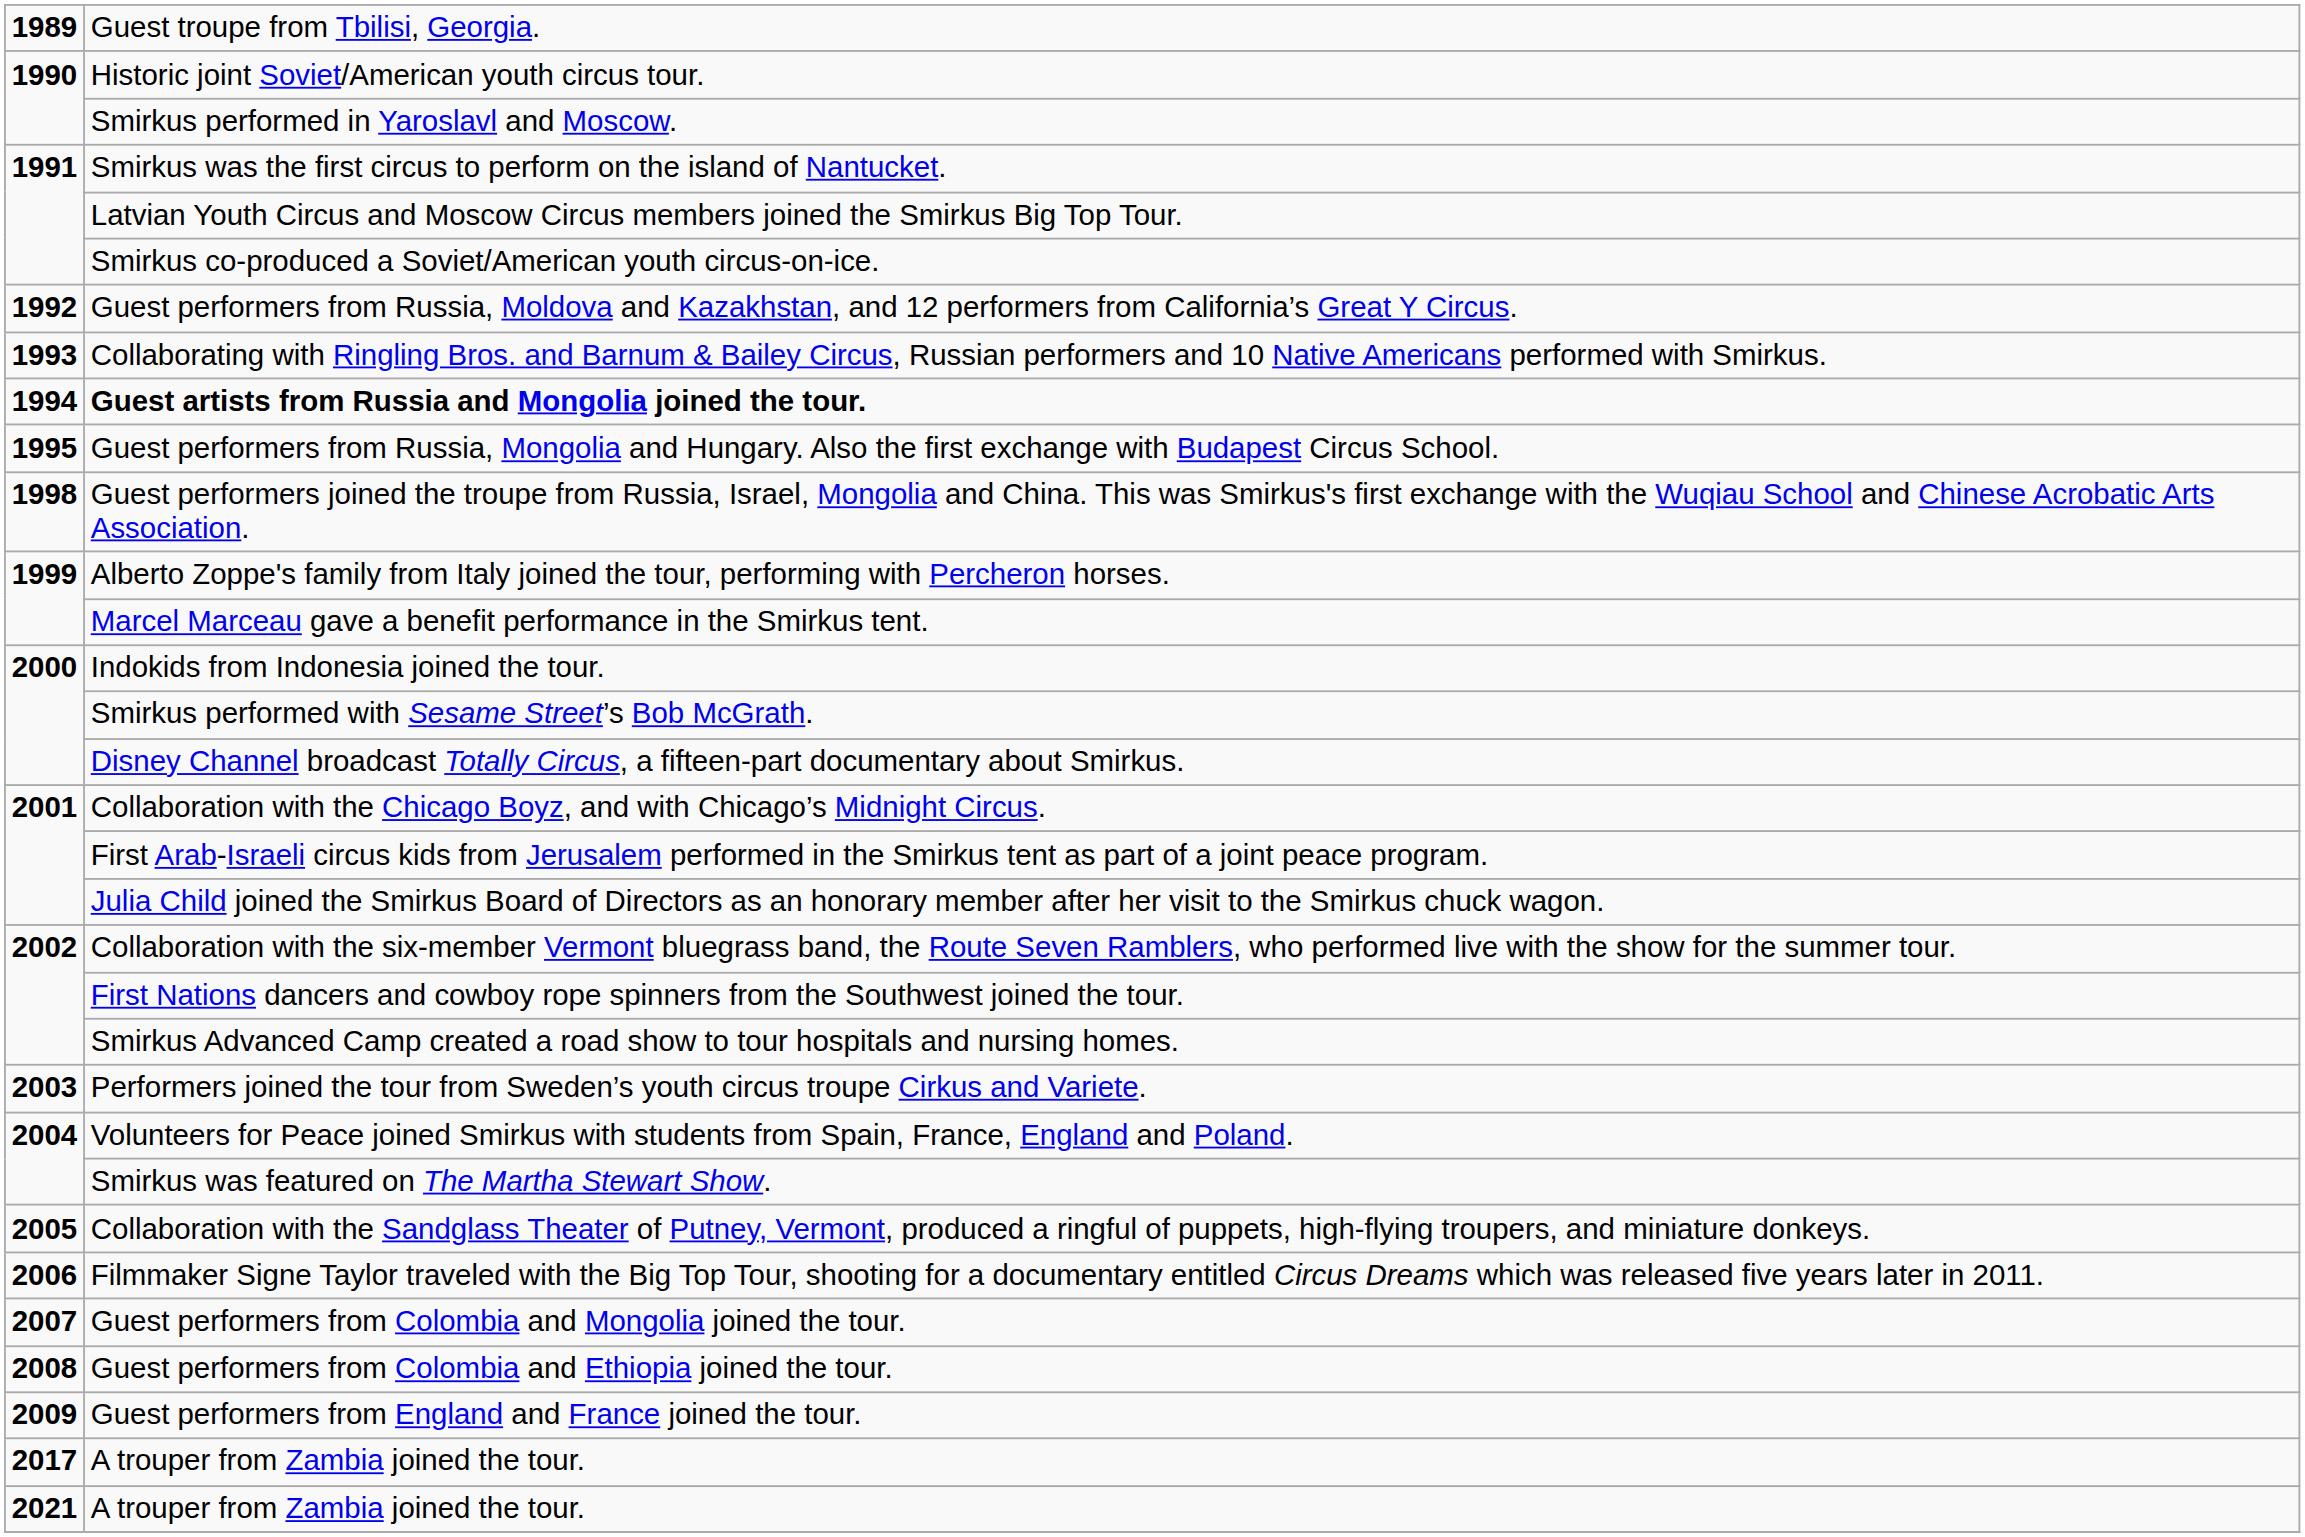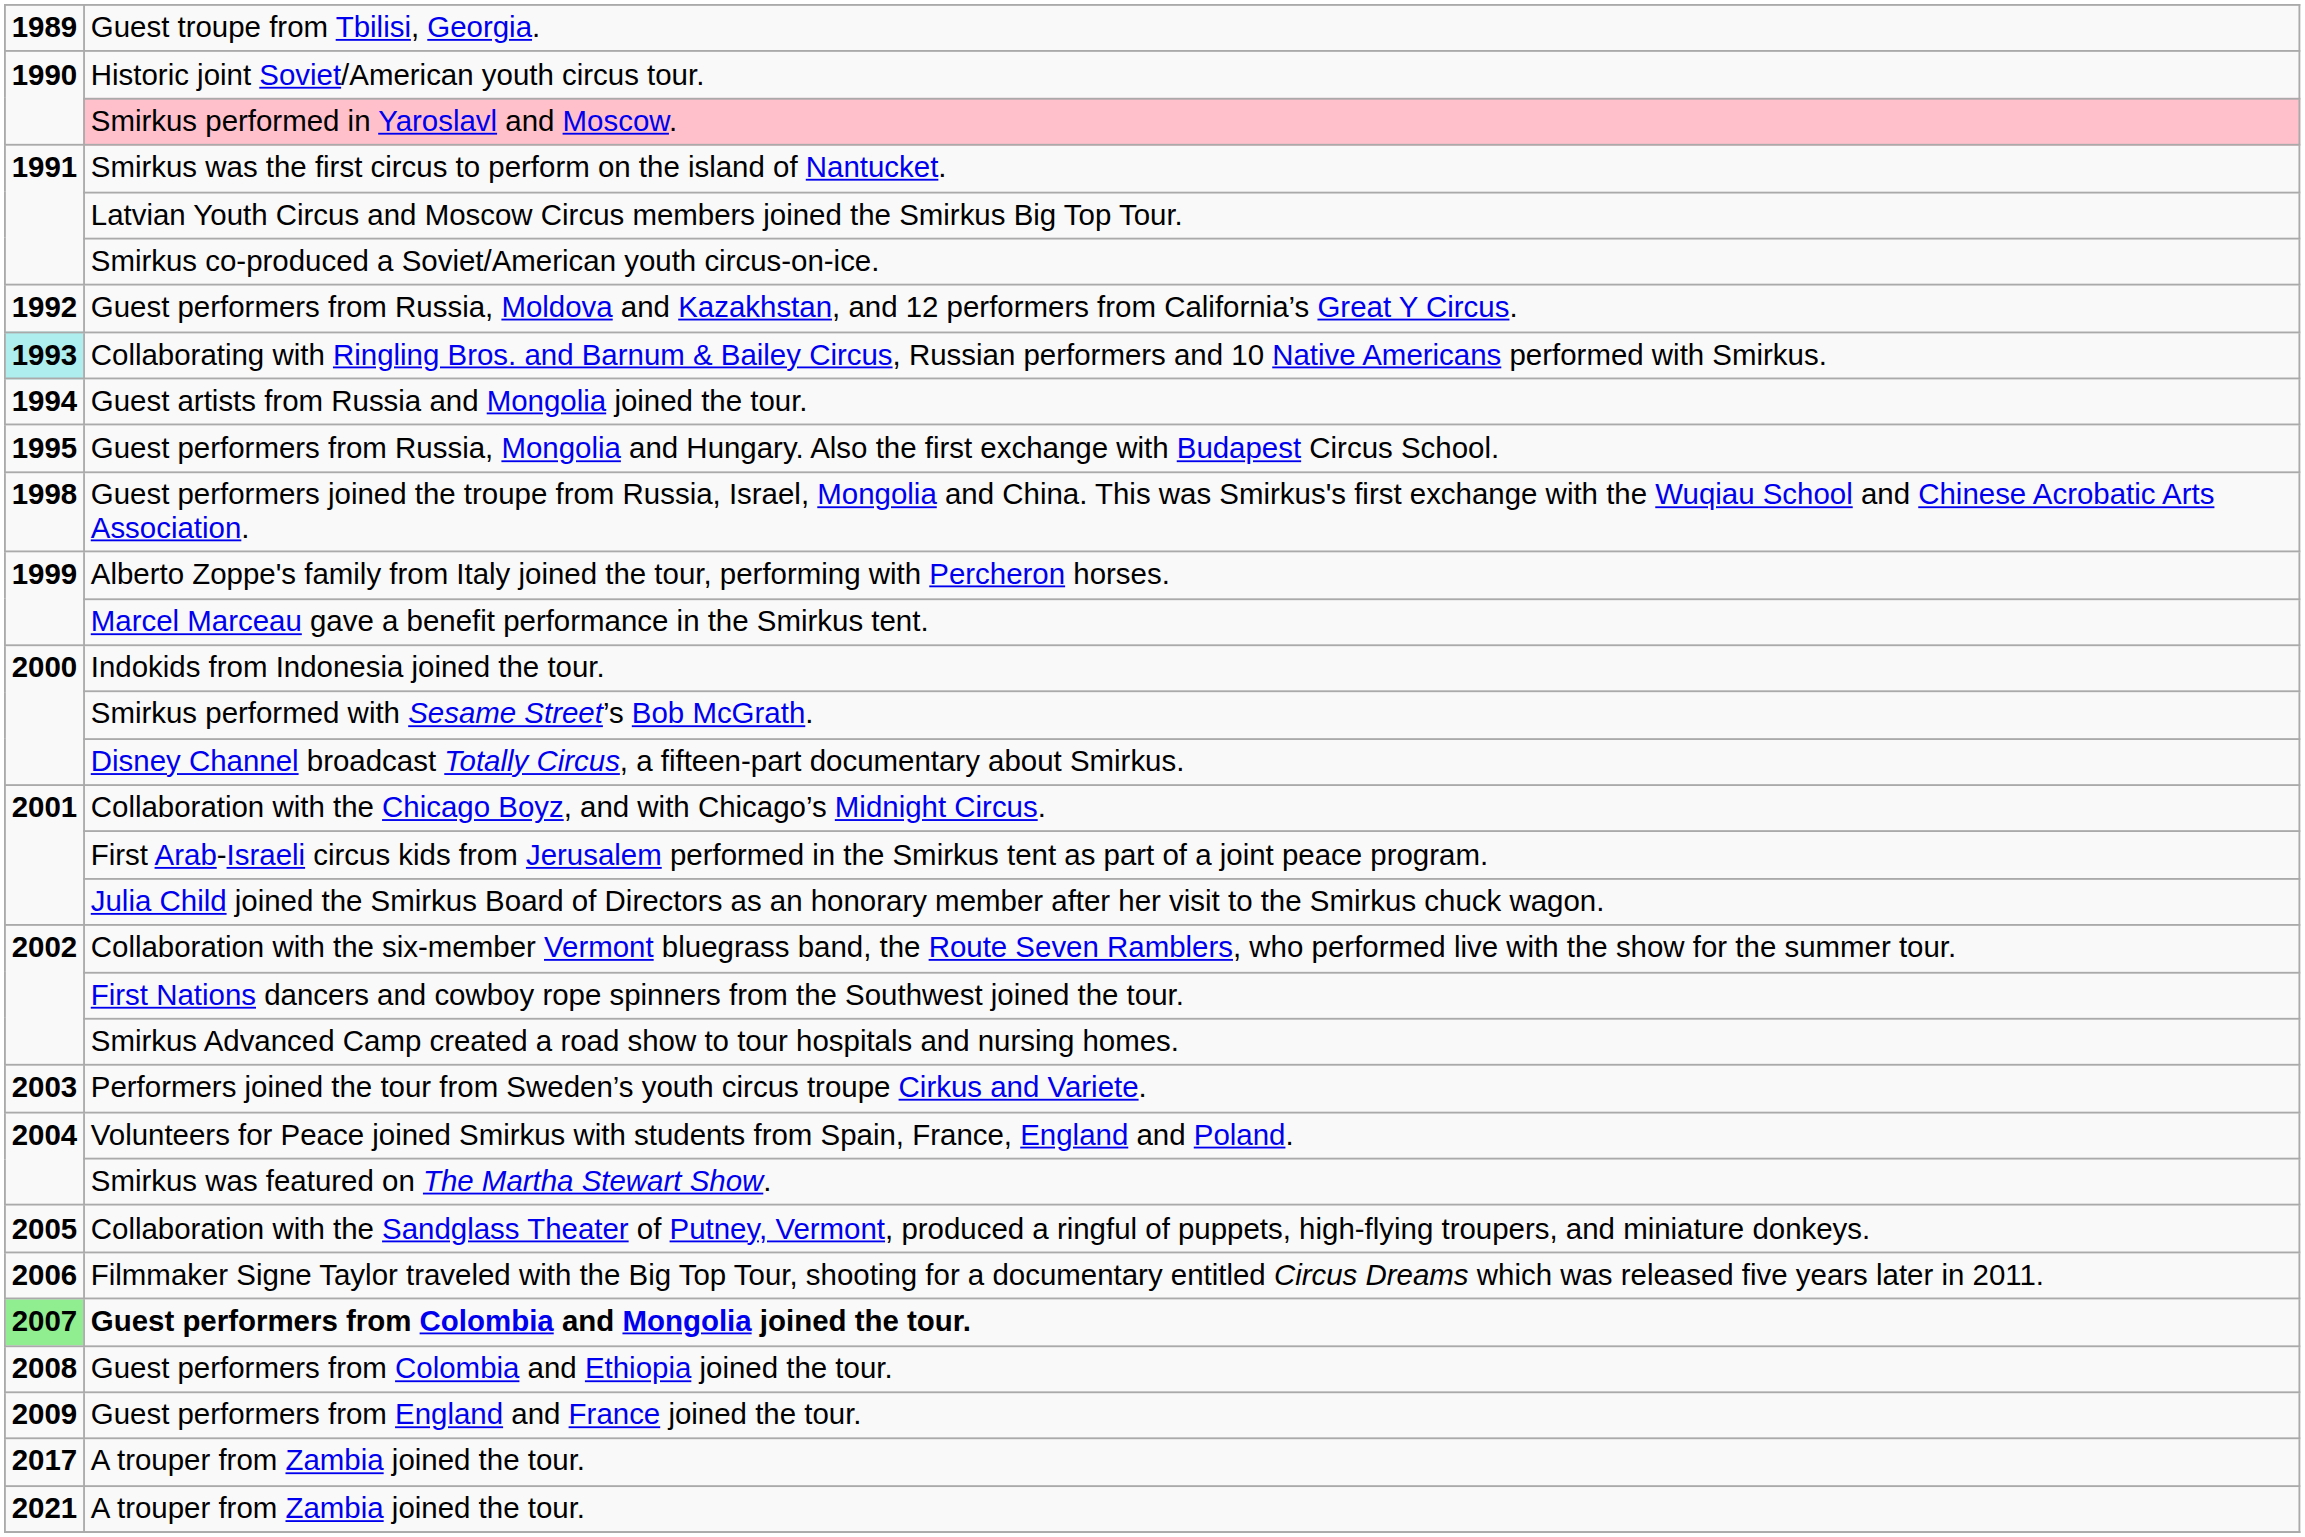(384, 121) no background -> (384, 121) pink background
(44, 354) no background -> (44, 354) paleturquoise background
(478, 401) bold -> (449, 401) normal
(44, 1321) no background -> (44, 1321) lightgreen background
(498, 1321) normal -> (531, 1321) bold
